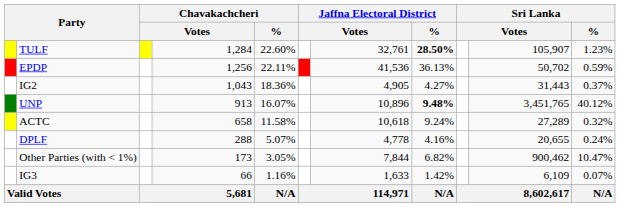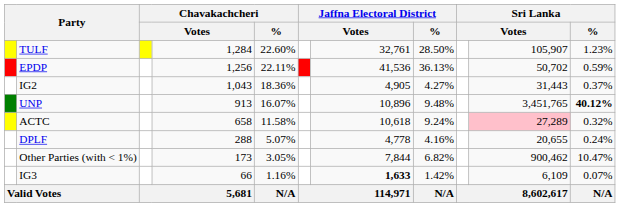(436, 49) bold -> (436, 49) normal
(438, 103) bold -> (439, 103) normal
(595, 103) normal -> (594, 103) bold
(553, 121) no background -> (552, 121) pink background
(396, 175) normal -> (398, 175) bold
